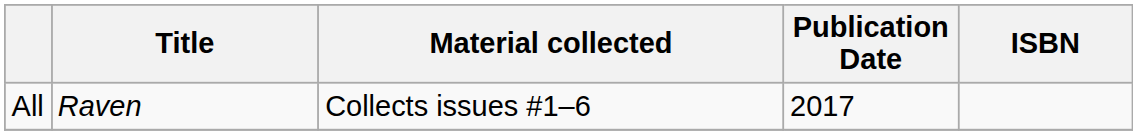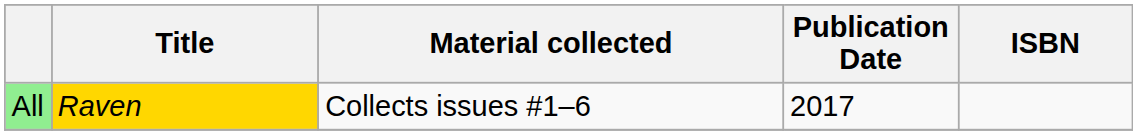(28, 105) no background -> (28, 105) lightgreen background
(100, 105) no background -> (100, 105) gold background
